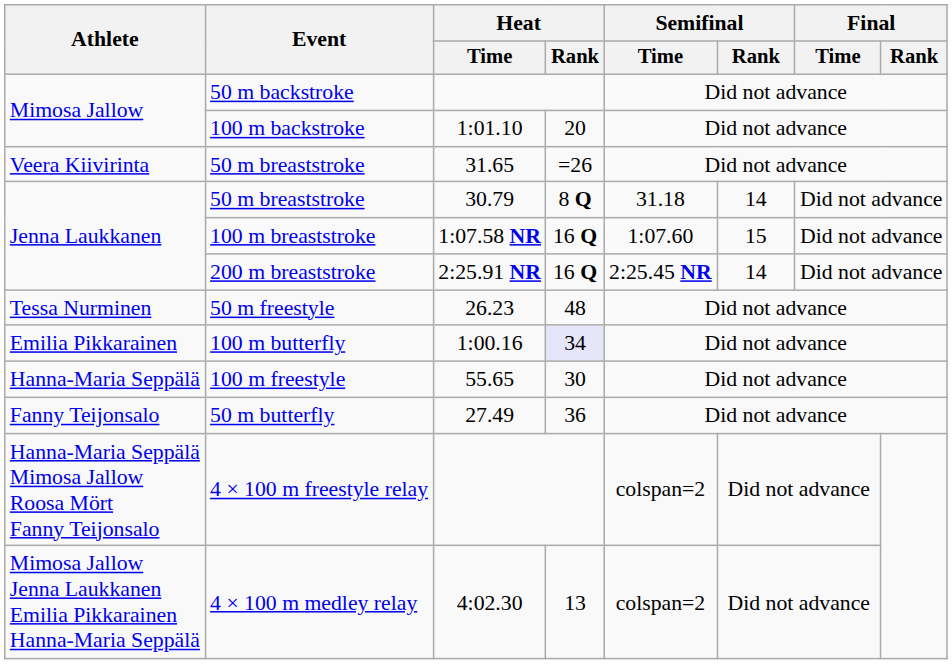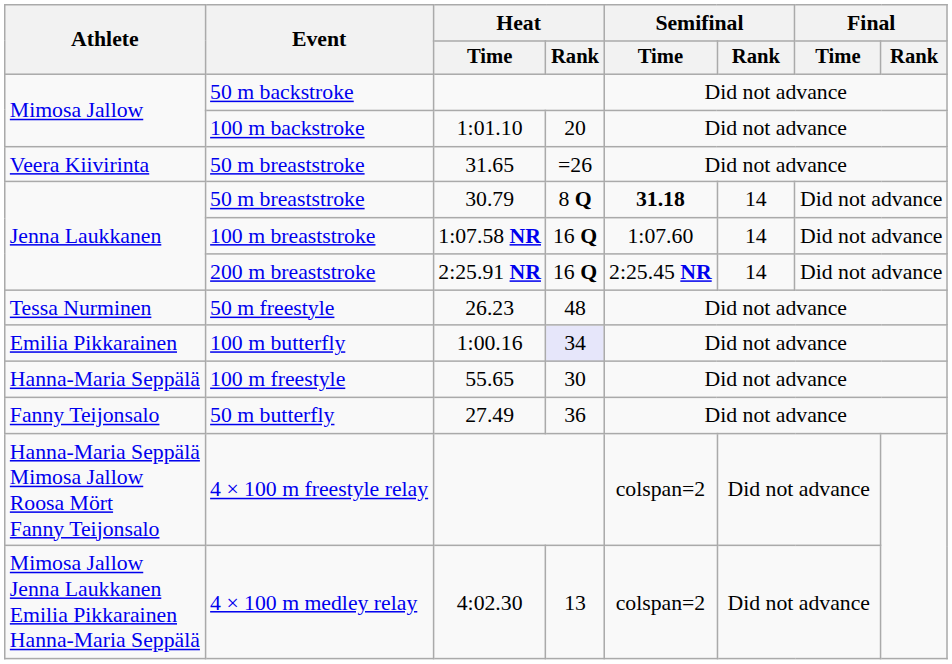(660, 200) normal -> (660, 200) bold
(756, 236) 15 -> (756, 236) 14
